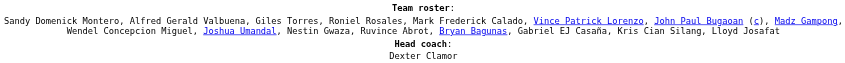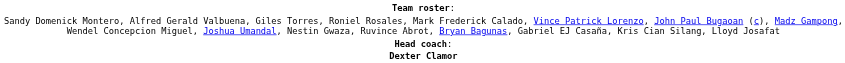(423, 56) normal -> (423, 56) bold
